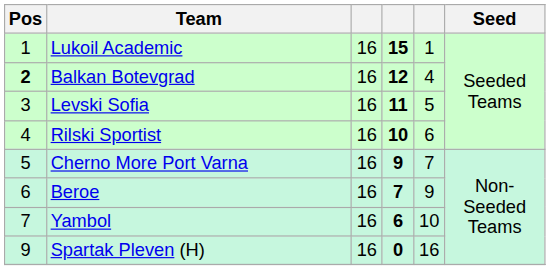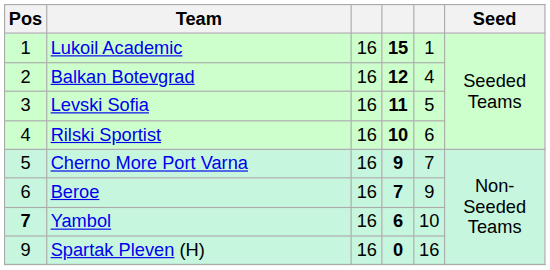(25, 76) bold -> (25, 76) normal
(25, 221) normal -> (25, 221) bold
